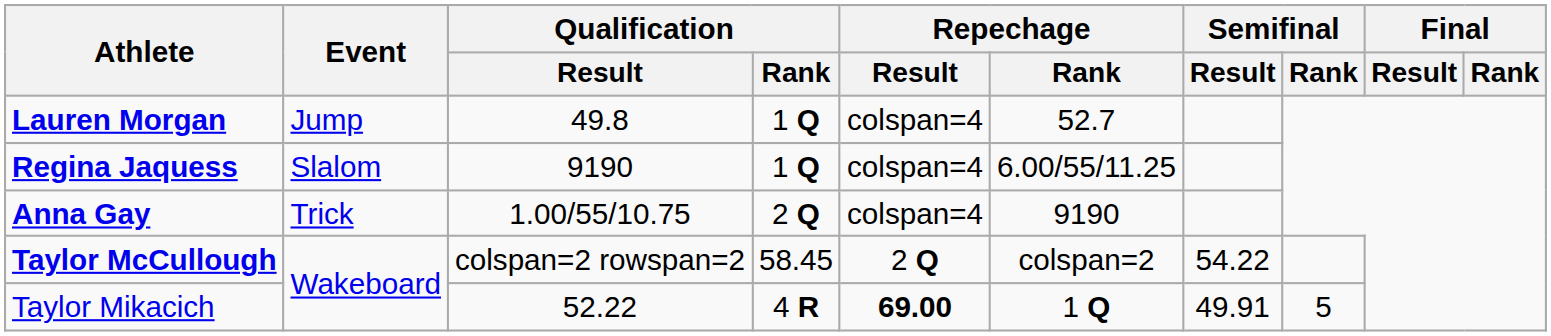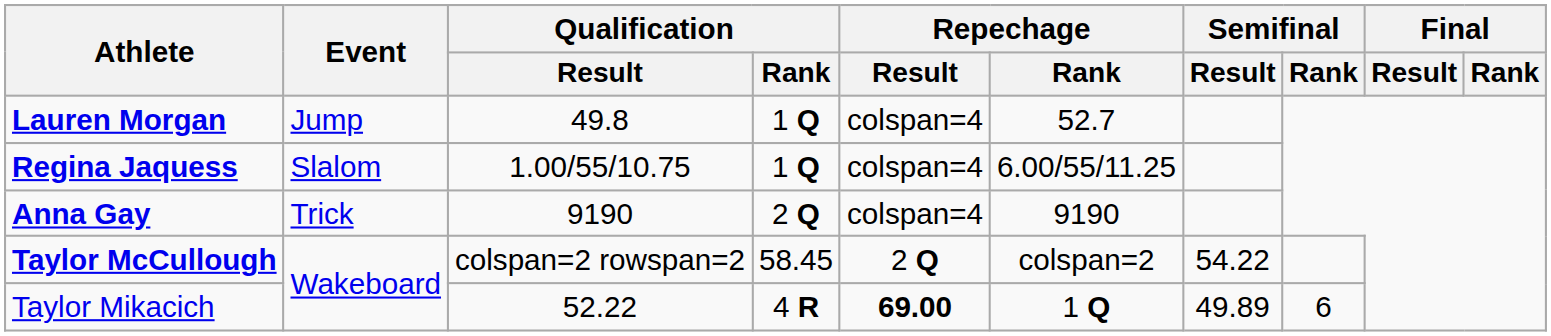(600, 167) 9190 -> (600, 167) 1.00/55/10.75
(600, 214) 1.00/55/10.75 -> (600, 214) 9190
(1233, 307) 49.91 -> (1233, 307) 49.89
(1323, 307) 5 -> (1323, 307) 6
